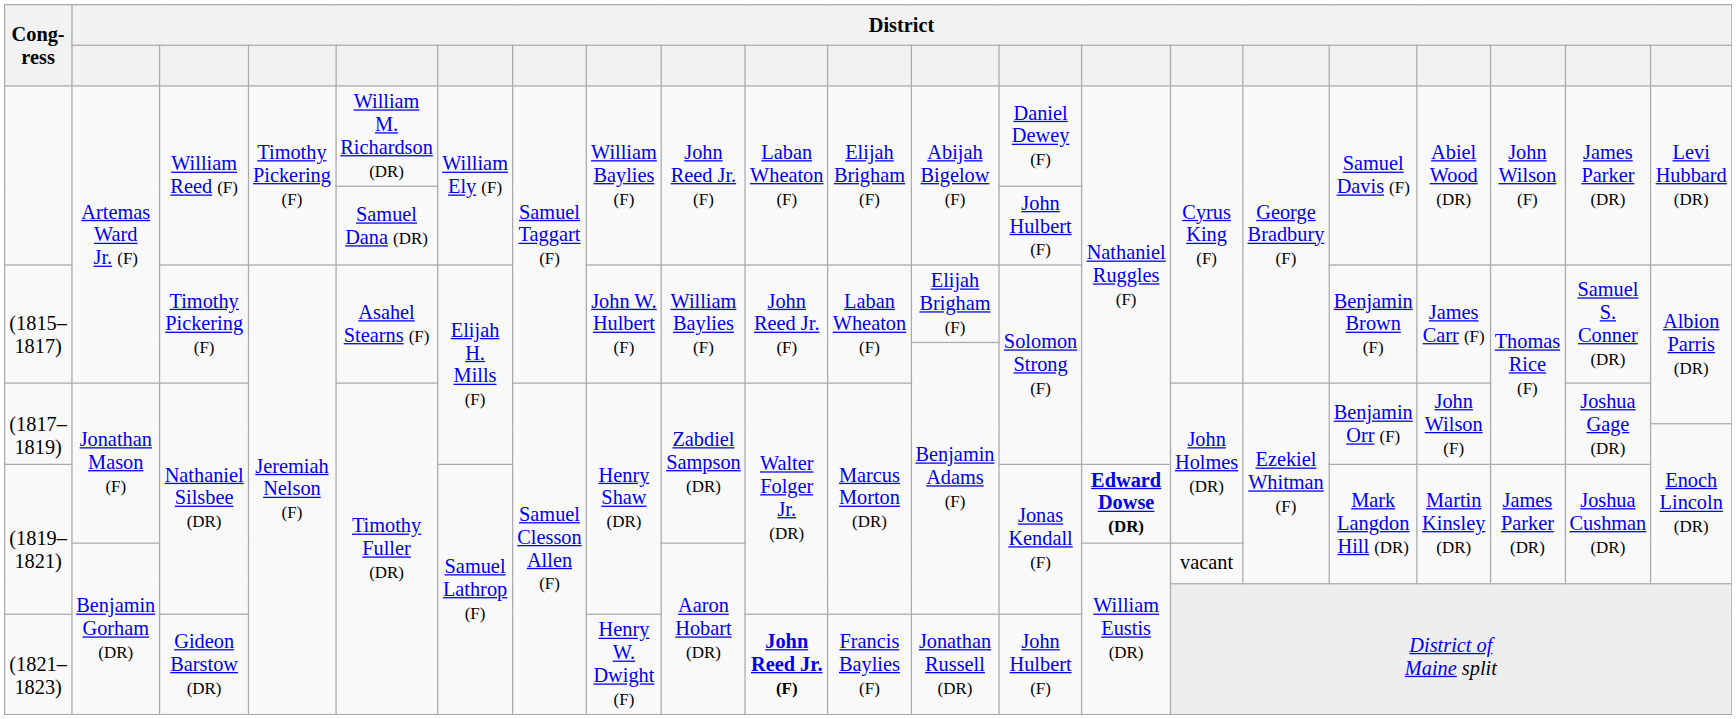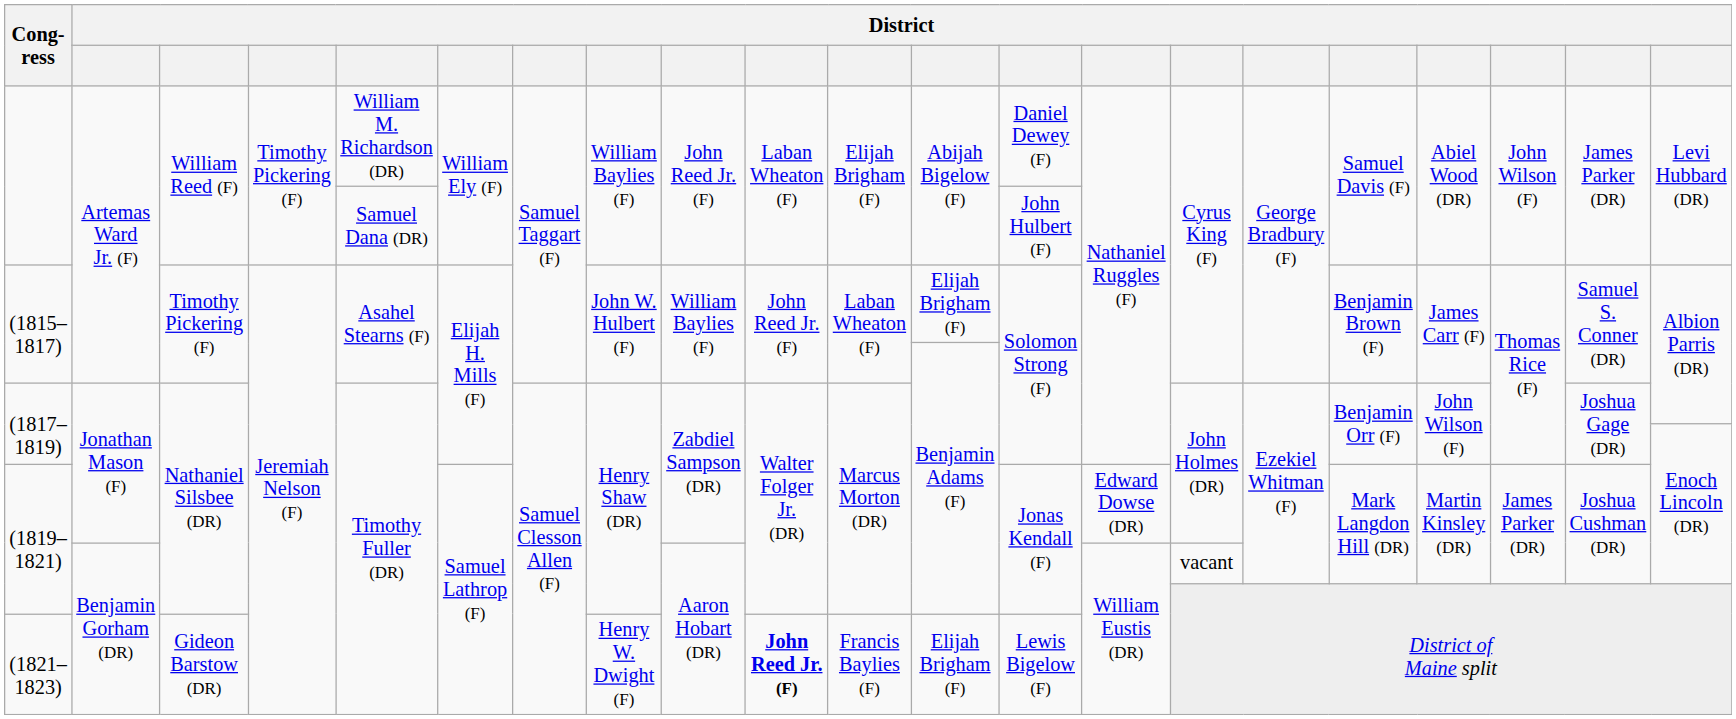(1126, 503) bold -> (1126, 503) normal
(955, 663) Jonathan Russell (DR) -> (955, 663) Elijah Brigham (F)
(1041, 663) John Hulbert (F) -> (1041, 663) Lewis Bigelow (F)
